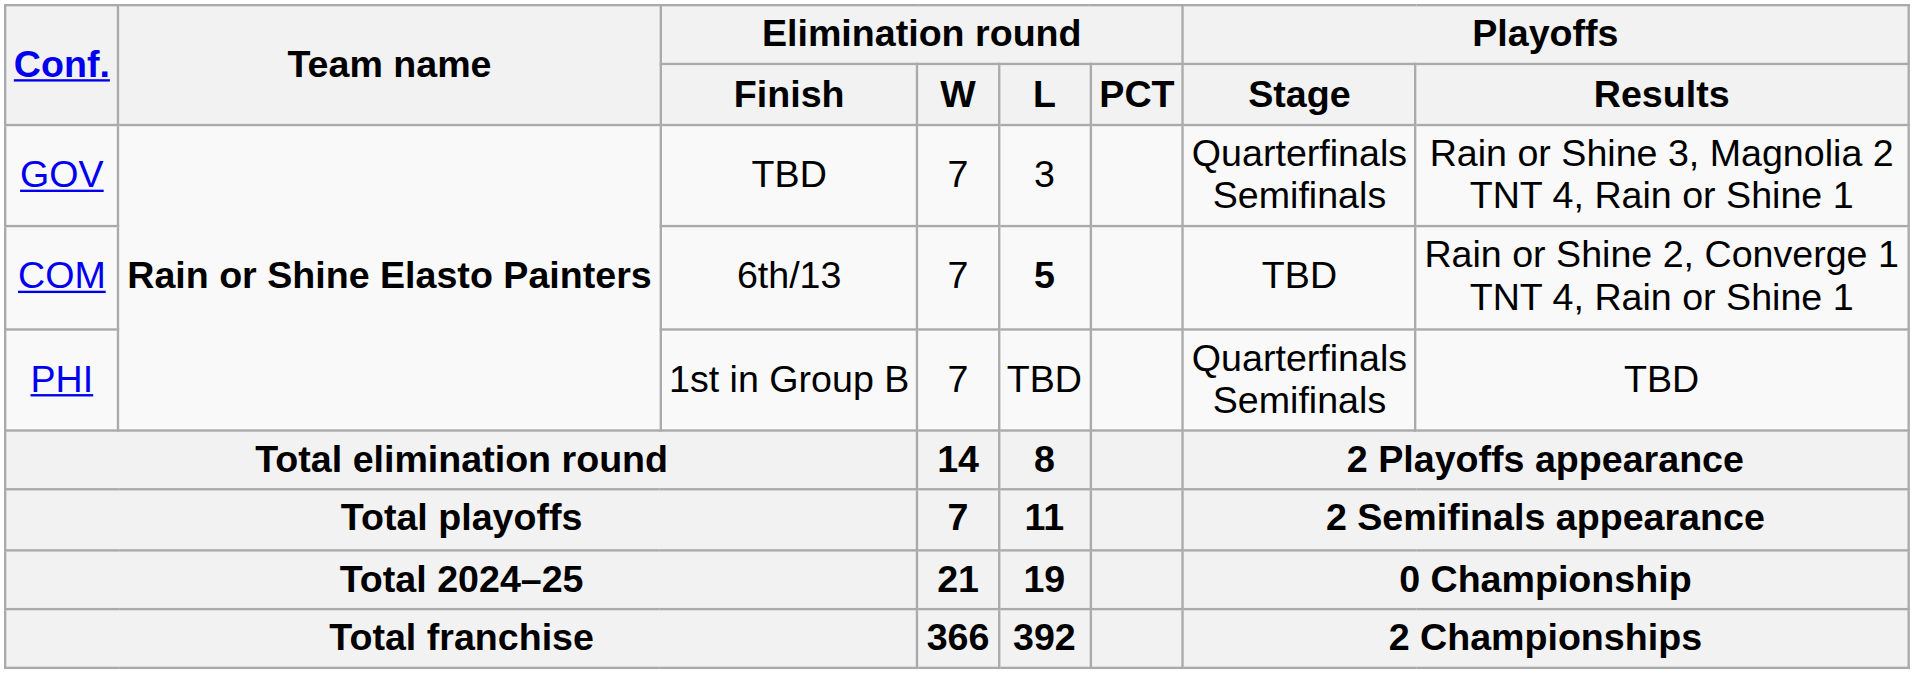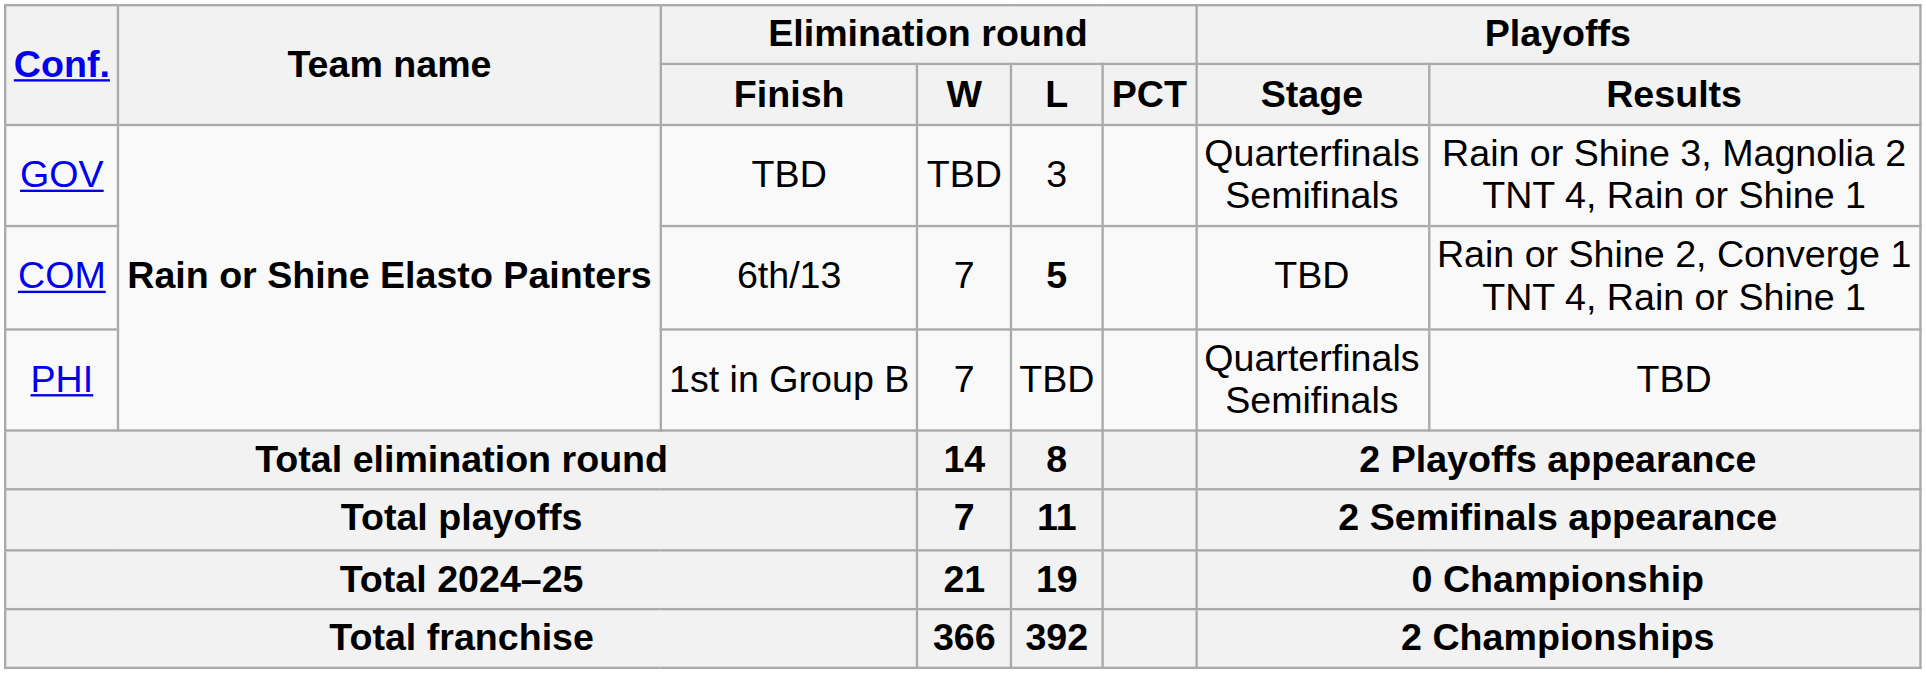(958, 174) 7 -> (964, 174) TBD
